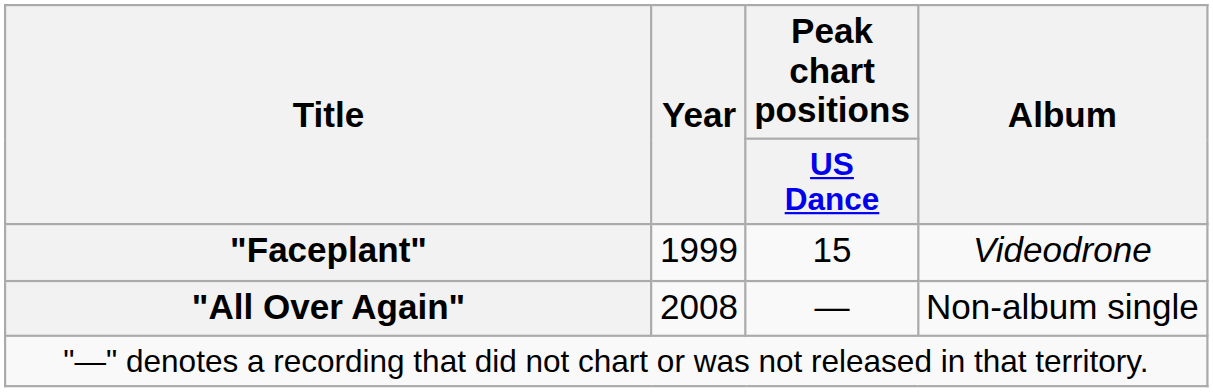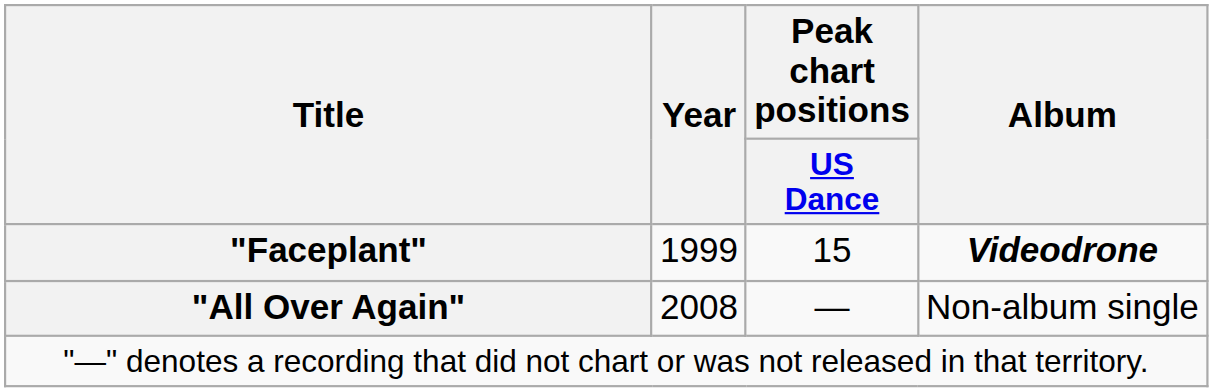(1062, 251) normal -> (1062, 251) bold
